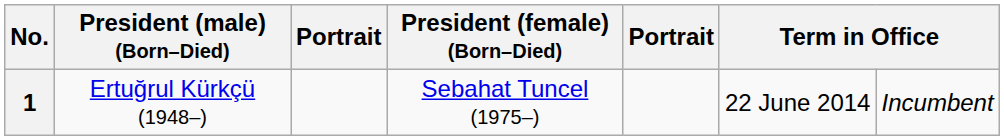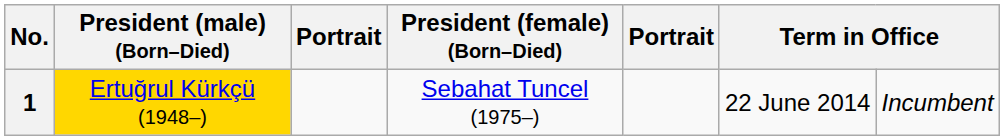(173, 102) no background -> (173, 102) gold background
